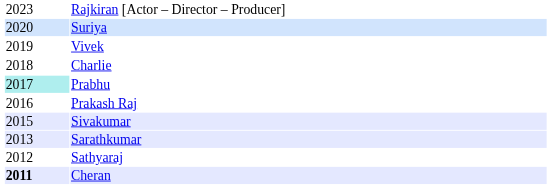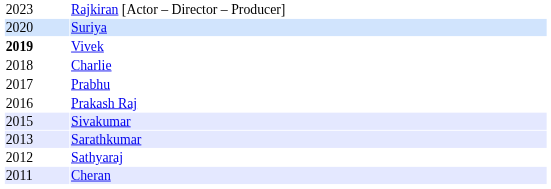(19, 46) normal -> (19, 46) bold
(19, 84) paleturquoise background -> (19, 84) no background
(19, 175) bold -> (19, 175) normal
